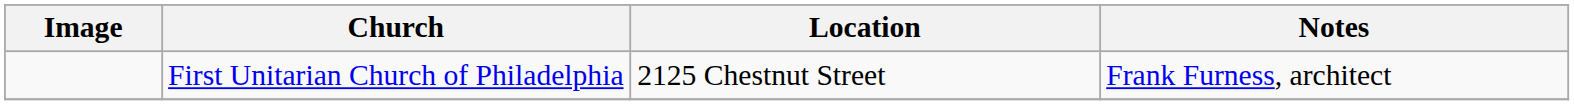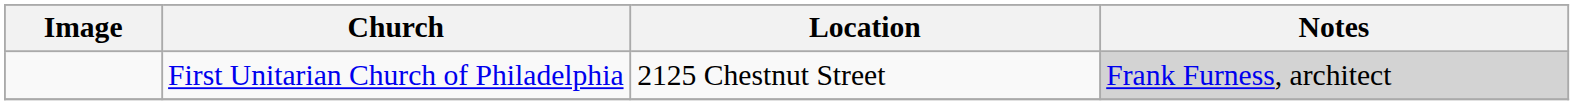(1249, 74) no background -> (1249, 74) lightgrey background
